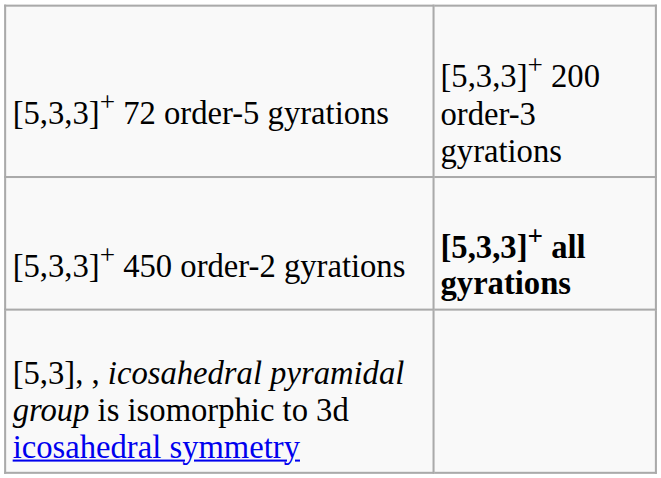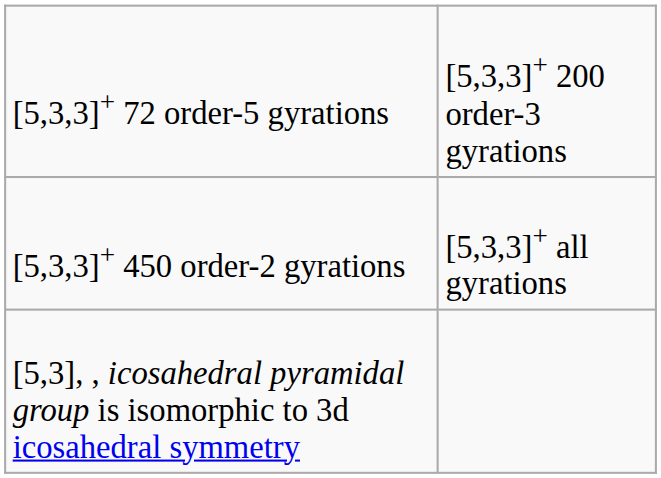(513, 261) bold -> (517, 261) normal
